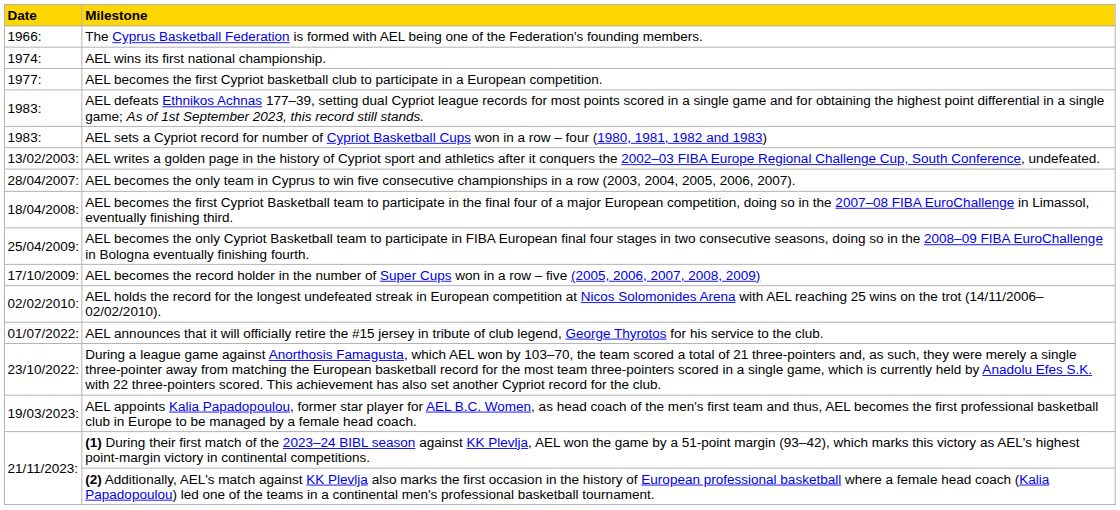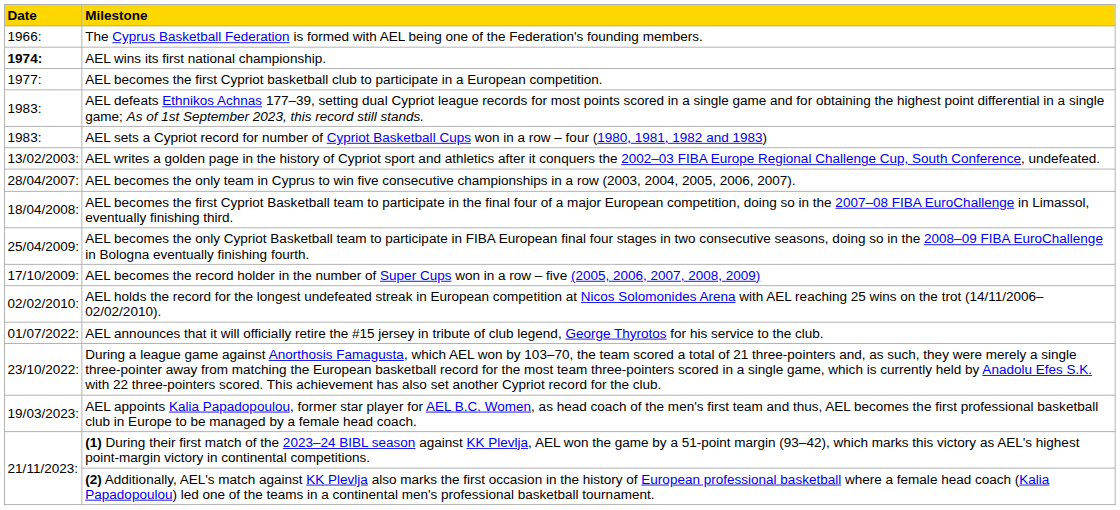(25, 58) normal -> (25, 58) bold
